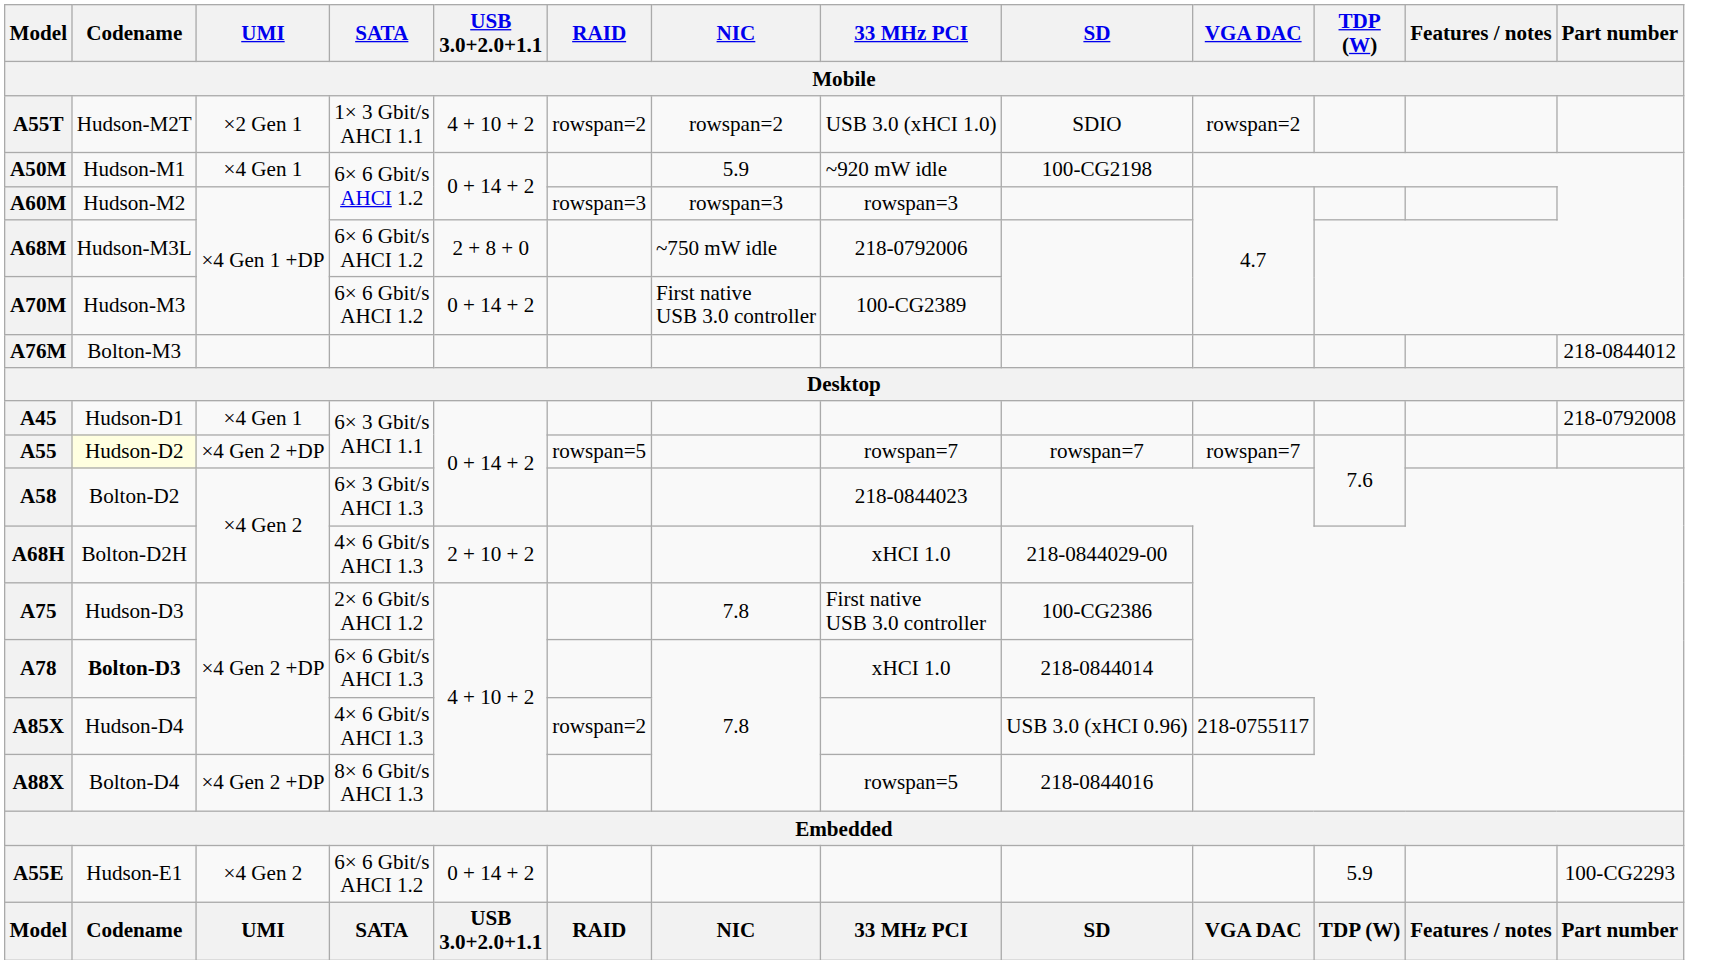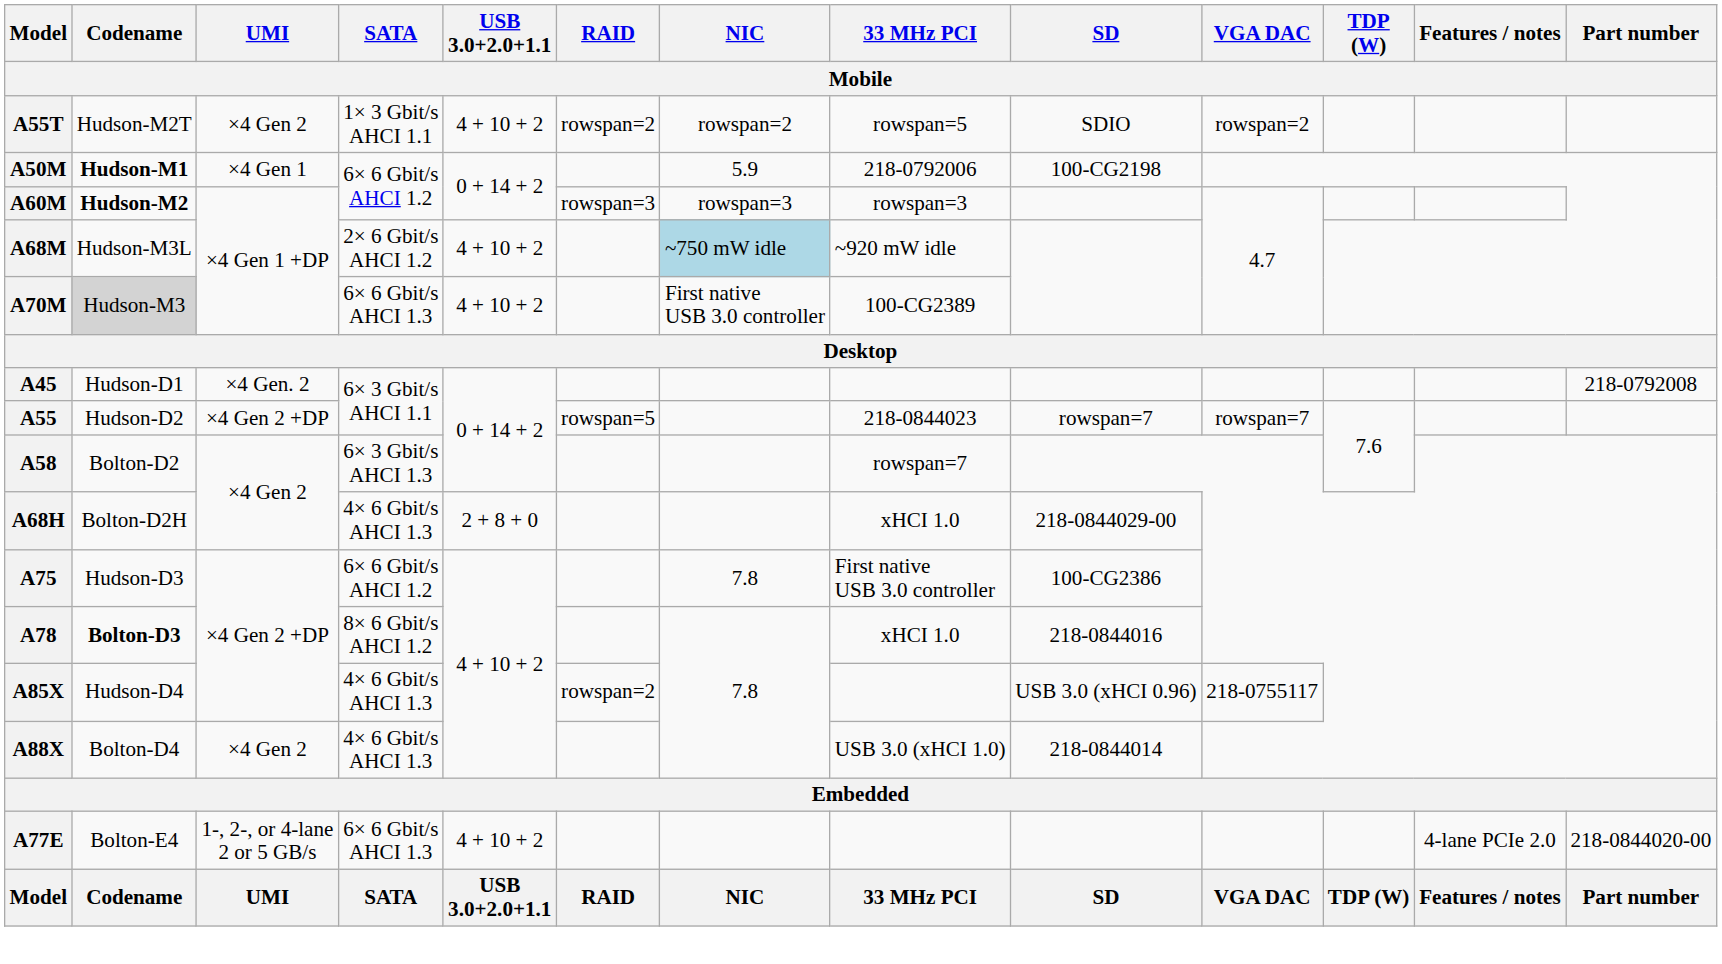(263, 123) ×2 Gen 1 -> (267, 123) ×4 Gen 2
(911, 123) USB 3.0 (xHCI 1.0) -> (920, 123) rowspan=5
(134, 169) normal -> (134, 169) bold
(886, 169) ~920 mW idle -> (920, 169) 218-0792006
(134, 202) normal -> (134, 202) bold
(382, 248) 6× 6 Gbit/s AHCI 1.2 -> (391, 248) 2× 6 Gbit/s AHCI 1.2
(491, 248) 2 + 8 + 0 -> (500, 248) 4 + 10 + 2
(717, 248) no background -> (726, 248) lightblue background
(911, 248) 218-0792006 -> (895, 248) ~920 mW idle
(134, 305) no background -> (134, 305) lightgrey background
(382, 305) 6× 6 Gbit/s AHCI 1.2 -> (391, 305) 6× 6 Gbit/s AHCI 1.3
(491, 305) 0 + 14 + 2 -> (500, 305) 4 + 10 + 2
- row: (38, 350)
(263, 417) ×4 Gen 1 -> (267, 384) ×4 Gen. 2
(134, 451) lightyellow background -> (134, 417) no background
(911, 451) rowspan=7 -> (920, 417) 218-0844023
(911, 496) 218-0844023 -> (920, 463) rowspan=7
(491, 553) 2 + 10 + 2 -> (500, 520) 2 + 8 + 0
(382, 611) 2× 6 Gbit/s AHCI 1.2 -> (391, 577) 6× 6 Gbit/s AHCI 1.2
(382, 668) 6× 6 Gbit/s AHCI 1.3 -> (391, 634) 8× 6 Gbit/s AHCI 1.2
(1097, 668) 218-0844014 -> (1106, 634) 218-0844016
(263, 782) ×4 Gen 2 +DP -> (267, 749) ×4 Gen 2
(382, 782) 8× 6 Gbit/s AHCI 1.3 -> (391, 749) 4× 6 Gbit/s AHCI 1.3
(911, 782) rowspan=5 -> (920, 749) USB 3.0 (xHCI 1.0)
(1097, 782) 218-0844016 -> (1106, 749) 218-0844014
- row: (38, 873)
+ row: (38, 840)
